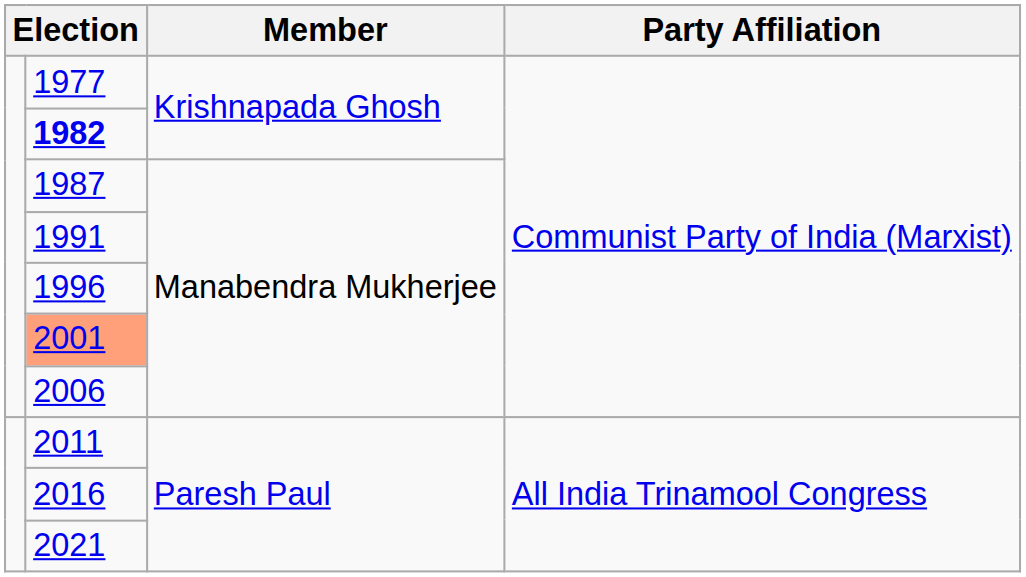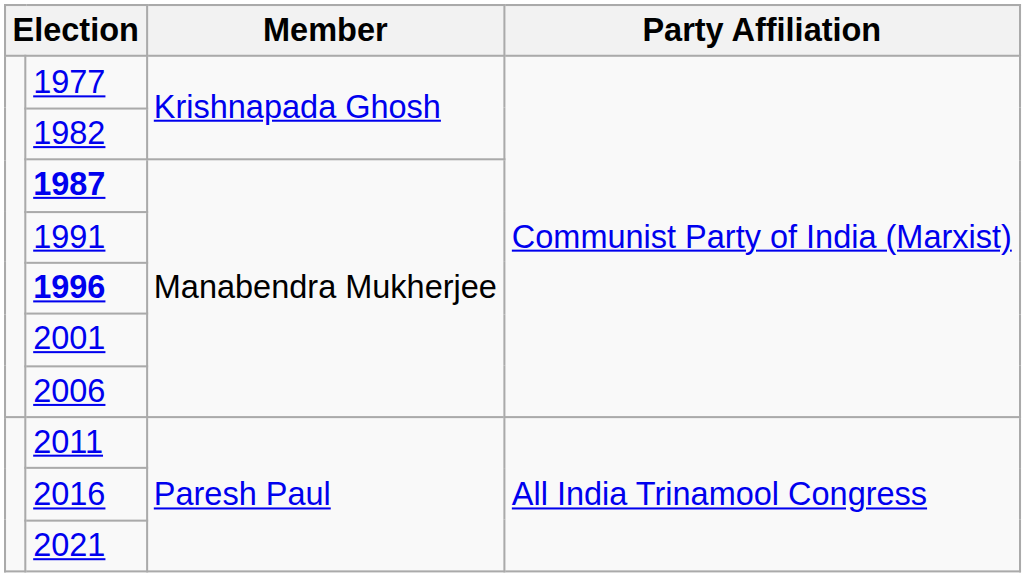(69, 133) bold -> (69, 133) normal
(69, 184) normal -> (69, 184) bold
(69, 287) normal -> (69, 287) bold
(69, 339) lightsalmon background -> (69, 339) no background
